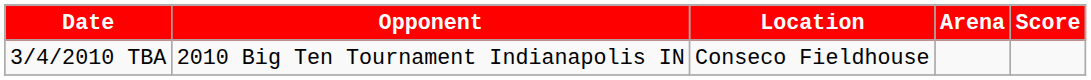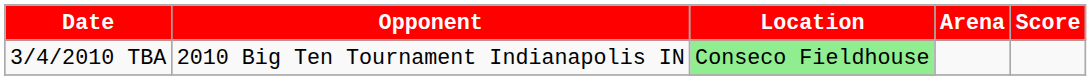(812, 58) no background -> (812, 58) lightgreen background
